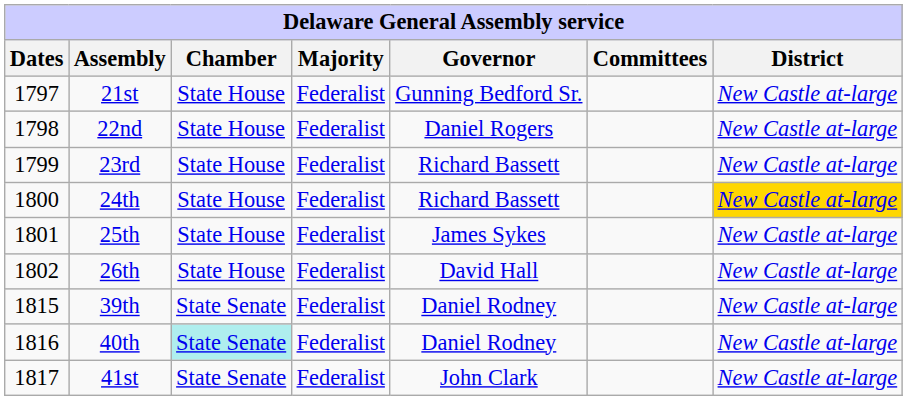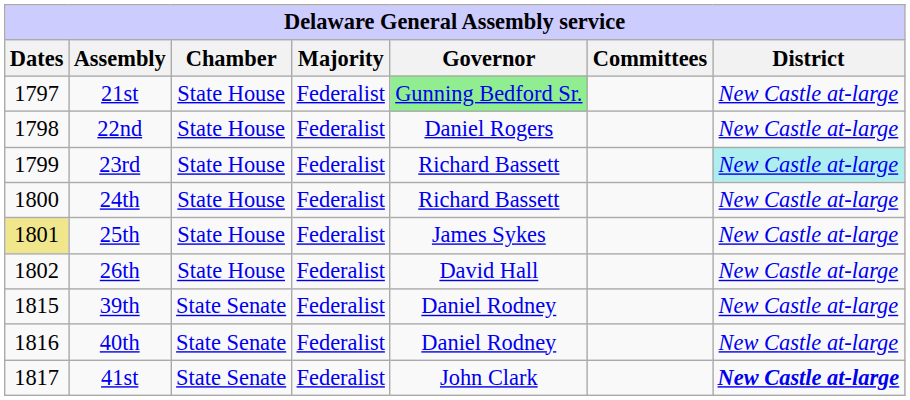(489, 93) no background -> (489, 93) lightgreen background
(807, 164) no background -> (808, 164) paleturquoise background
(807, 199) gold background -> (808, 199) no background
(37, 235) no background -> (37, 235) khaki background
(231, 341) paleturquoise background -> (231, 341) no background
(807, 377) normal -> (808, 377) bold
